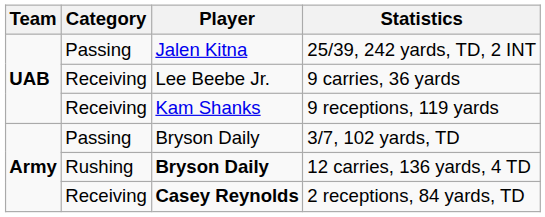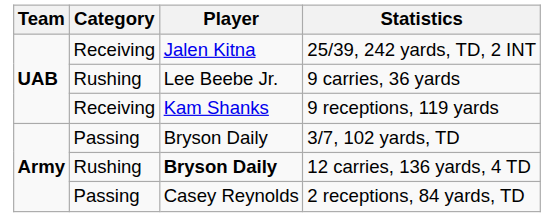(98, 49) Passing -> (114, 49) Receiving
(106, 78) Receiving -> (108, 78) Rushing
(106, 196) Receiving -> (107, 196) Passing
(227, 196) bold -> (231, 196) normal
